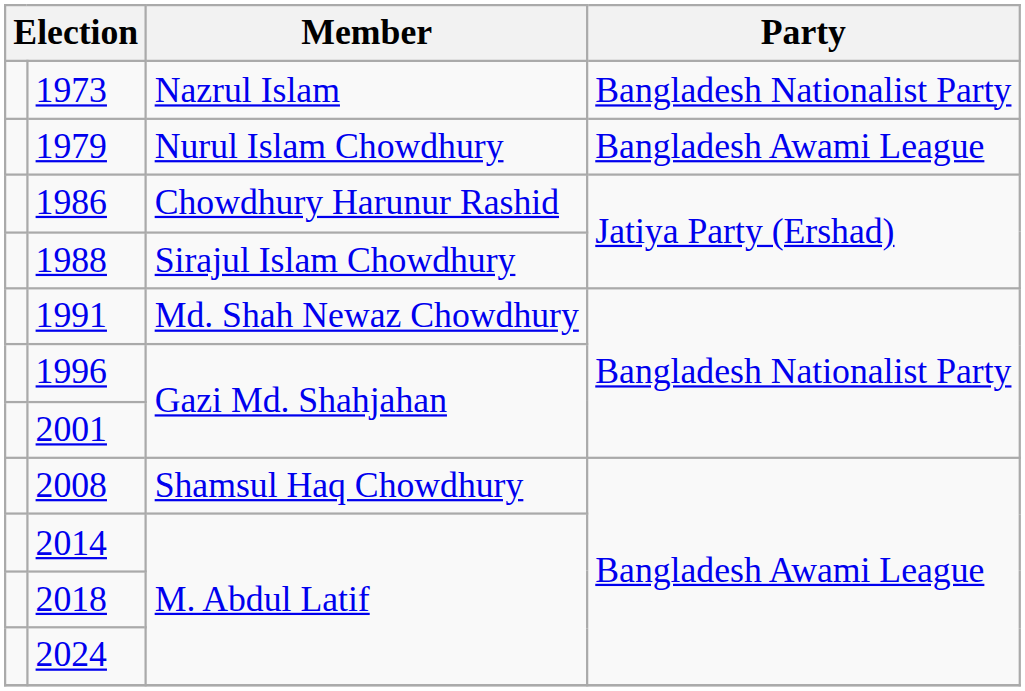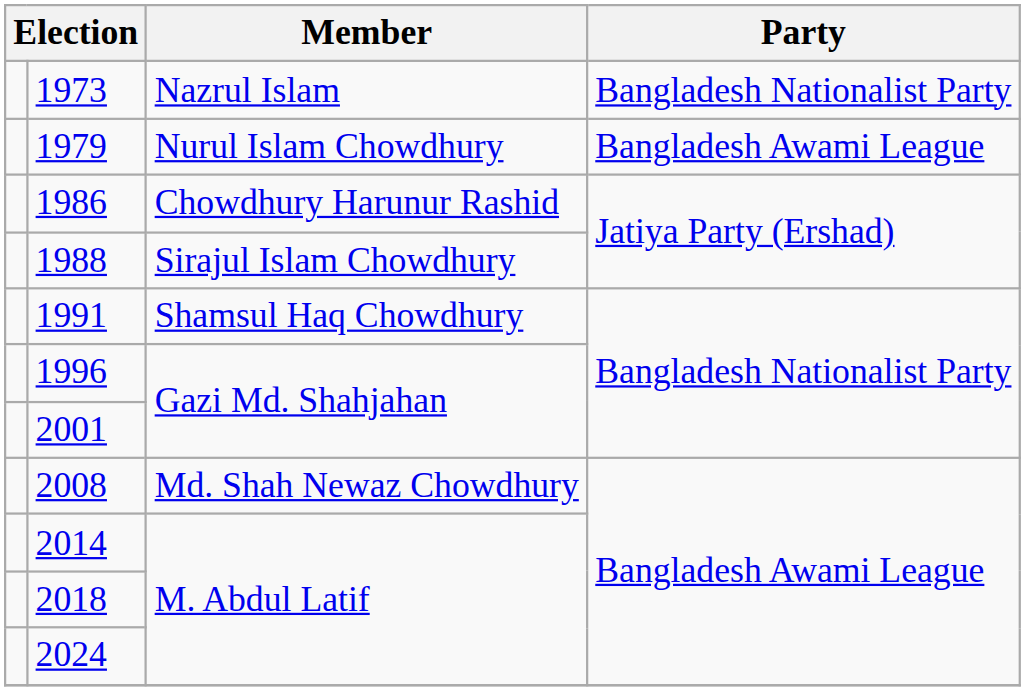(367, 315) Md. Shah Newaz Chowdhury -> (339, 315) Shamsul Haq Chowdhury
(339, 485) Shamsul Haq Chowdhury -> (367, 485) Md. Shah Newaz Chowdhury
